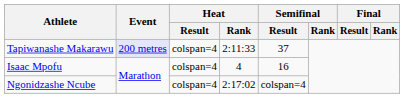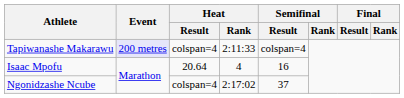(283, 49) 37 -> (283, 49) colspan=4
(194, 67) colspan=4 -> (194, 67) 20.64
(283, 85) colspan=4 -> (283, 85) 37
